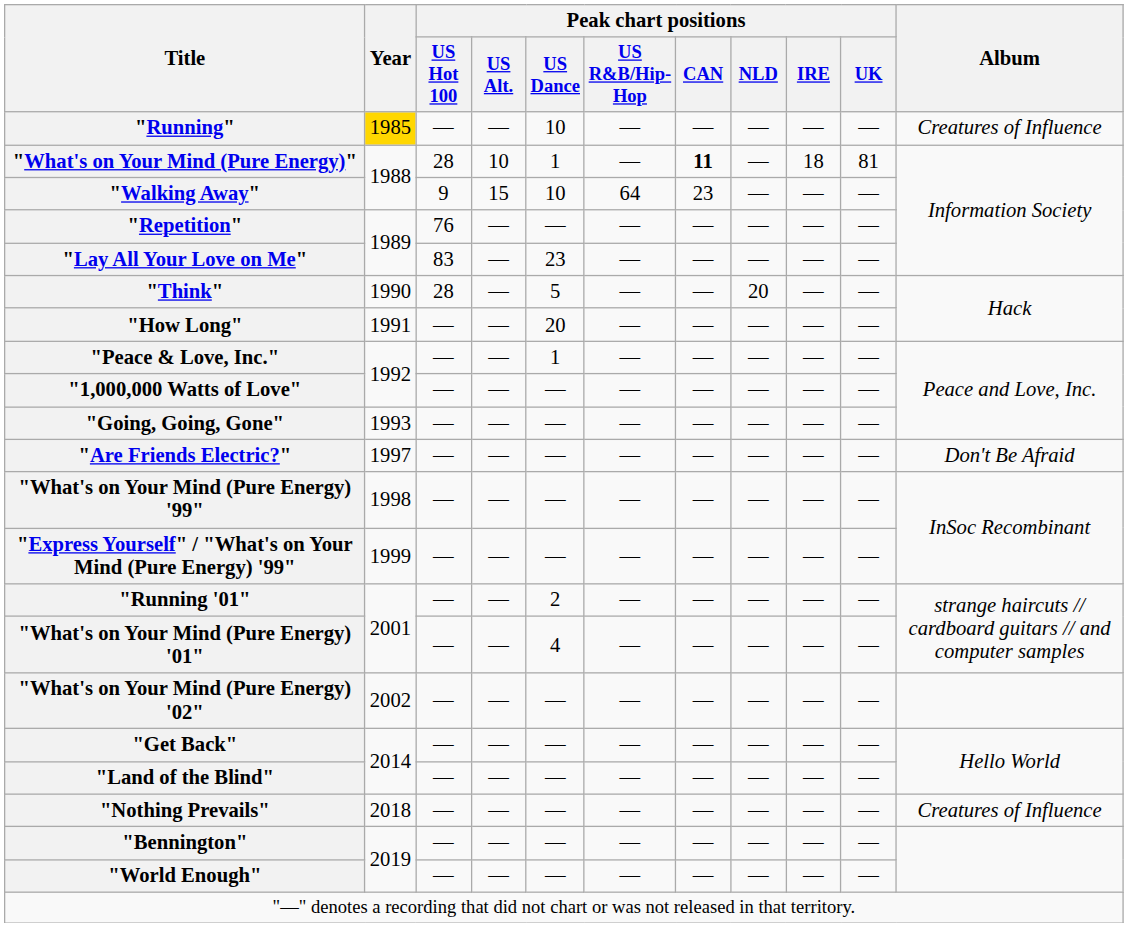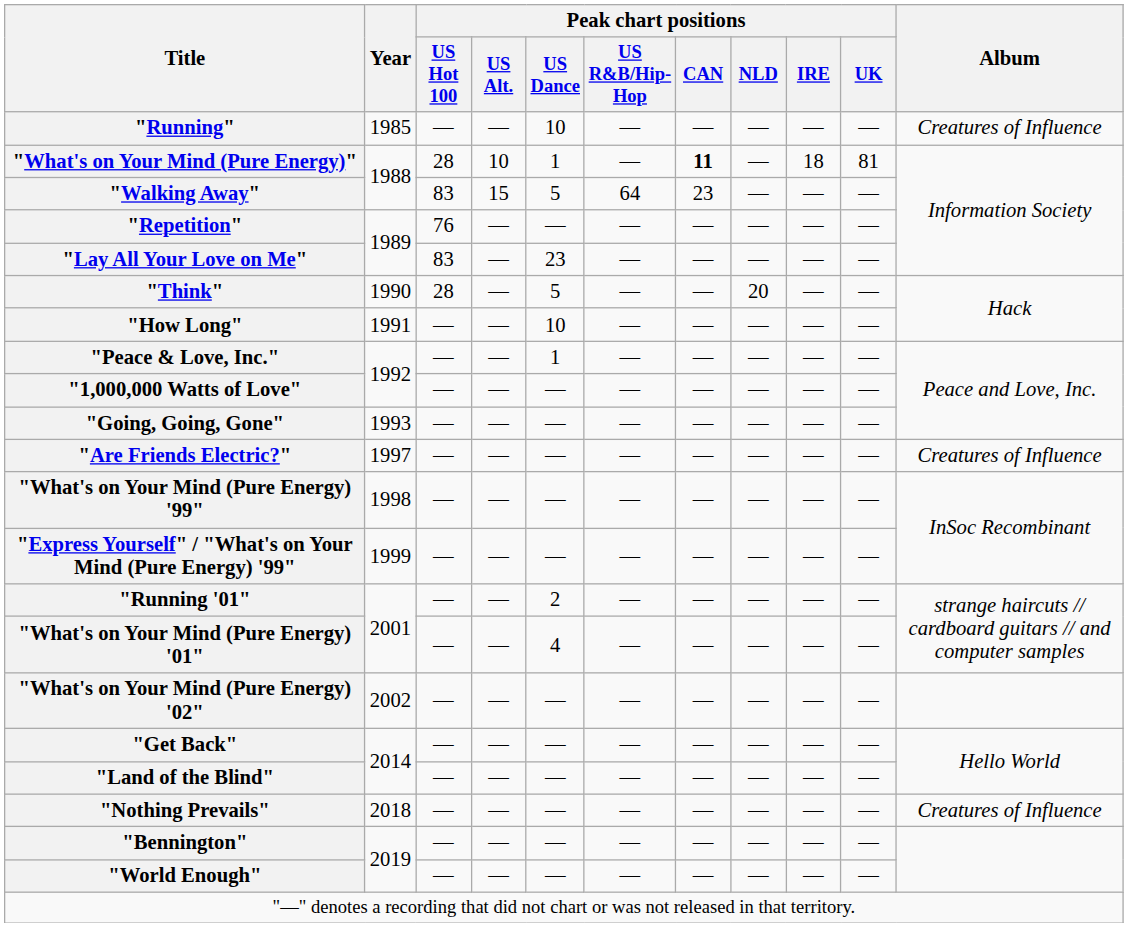(390, 128) gold background -> (390, 128) no background
(443, 193) 9 -> (443, 193) 83
(555, 193) 10 -> (555, 193) 5
(555, 324) 20 -> (555, 324) 10
(1010, 455) Don't Be Afraid -> (1010, 455) Creatures of Influence
